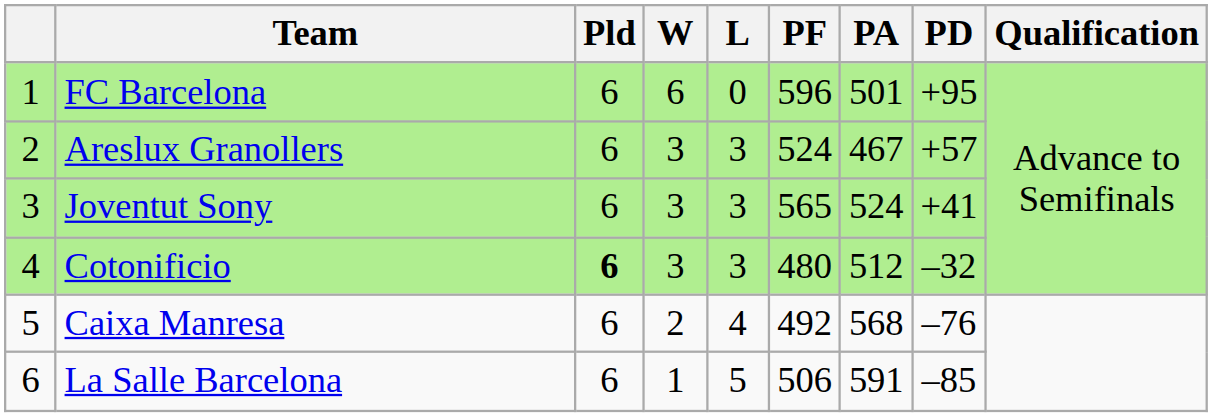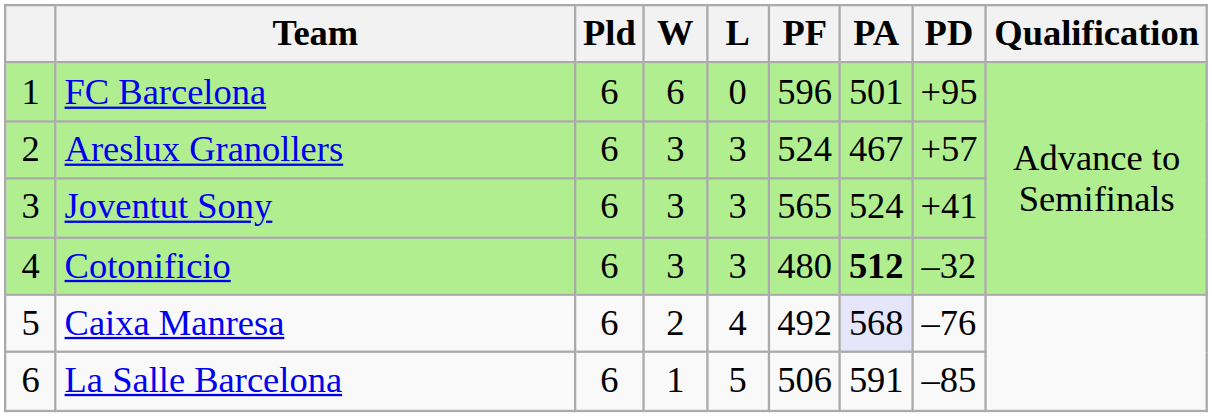(609, 264) bold -> (609, 264) normal
(876, 264) normal -> (876, 264) bold
(876, 322) no background -> (876, 322) lavender background
